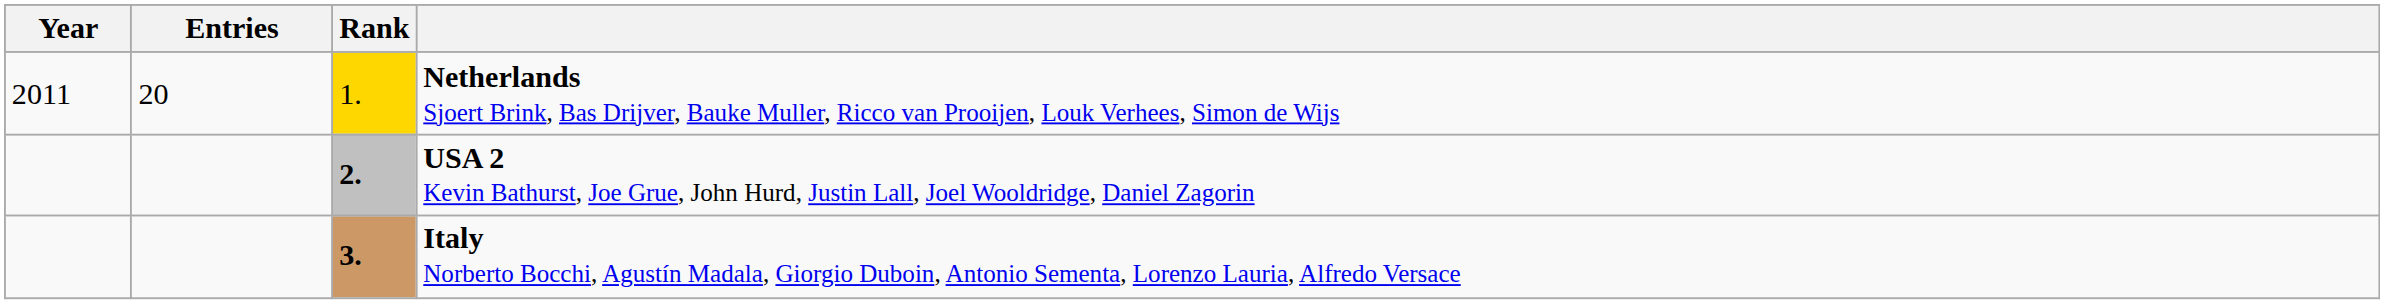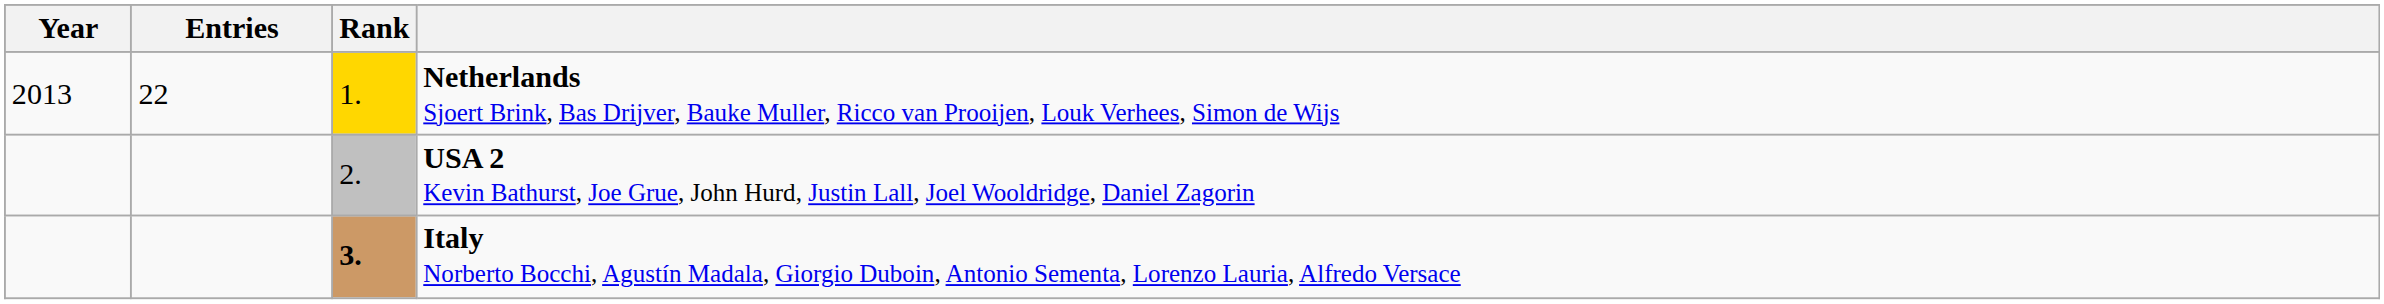(41, 92) 2011 -> (42, 92) 2013
(154, 92) 20 -> (154, 92) 22
(350, 174) bold -> (350, 174) normal
